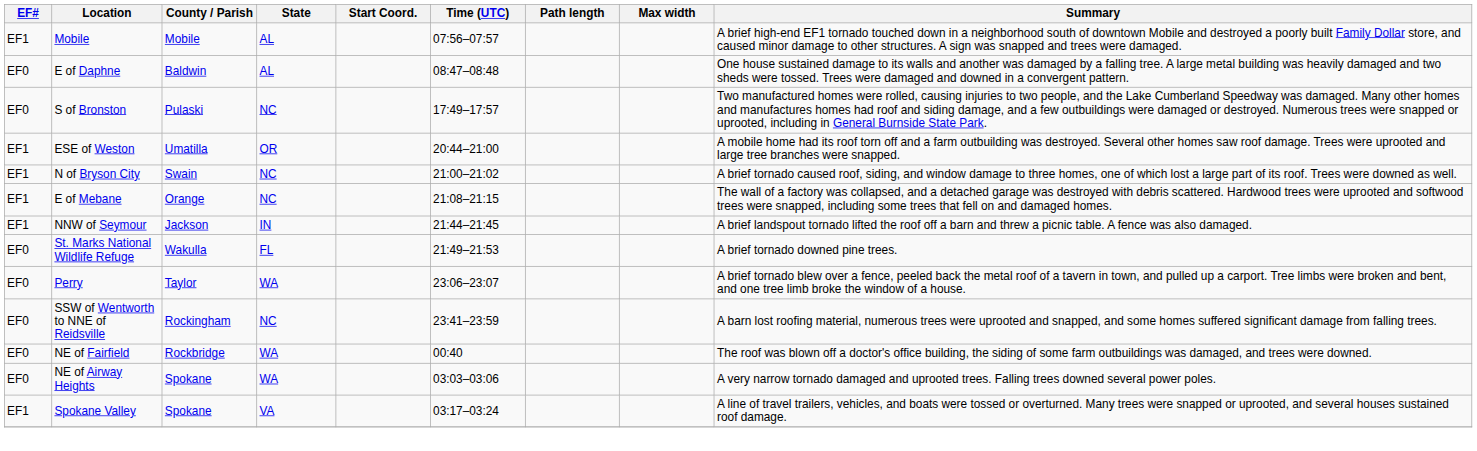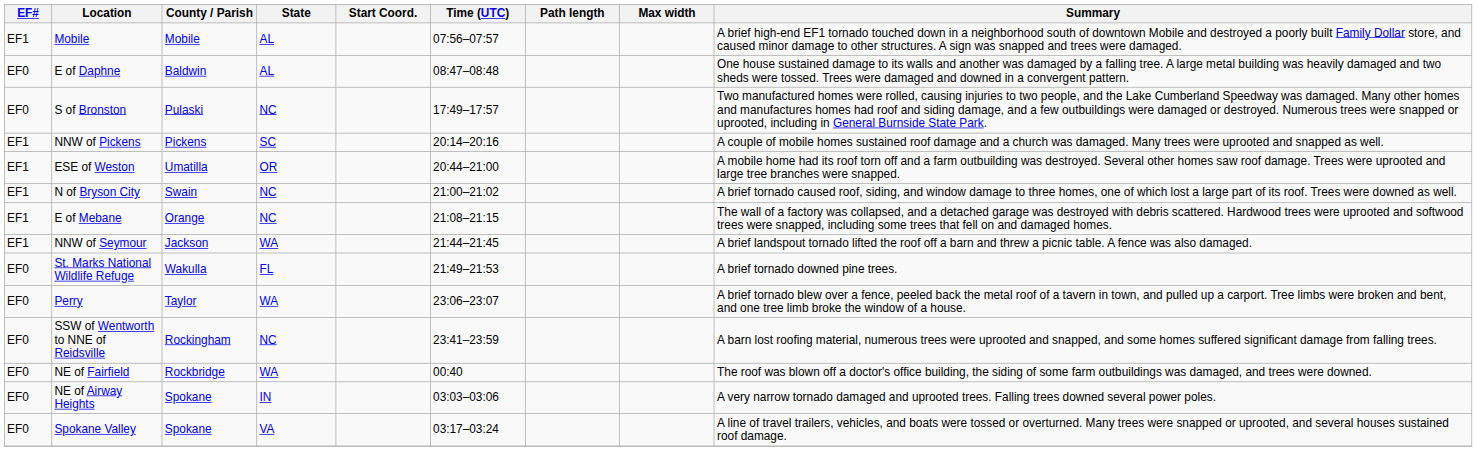+ row: (98, 142)
(265, 225) IN -> (269, 244) WA
(269, 379) WA -> (265, 397) IN
(18, 411) EF1 -> (18, 429) EF0
